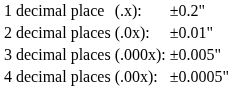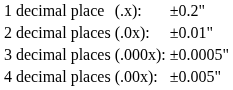(195, 54) ±0.005" -> (199, 54) ±0.0005"
(199, 76) ±0.0005" -> (195, 76) ±0.005"
